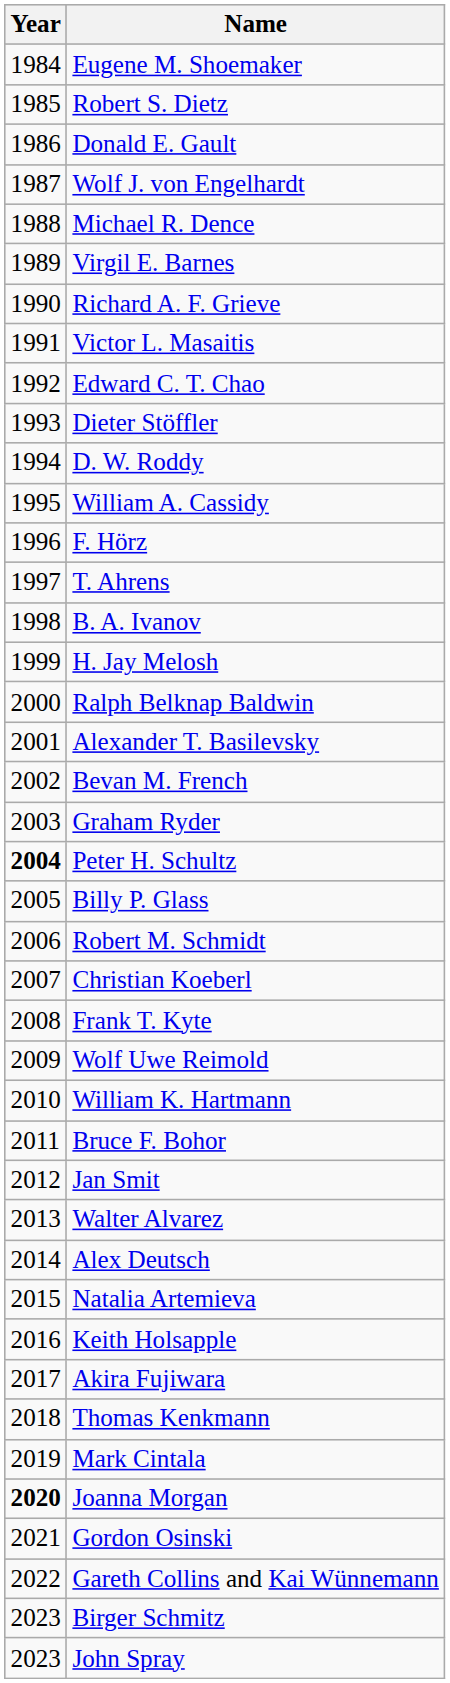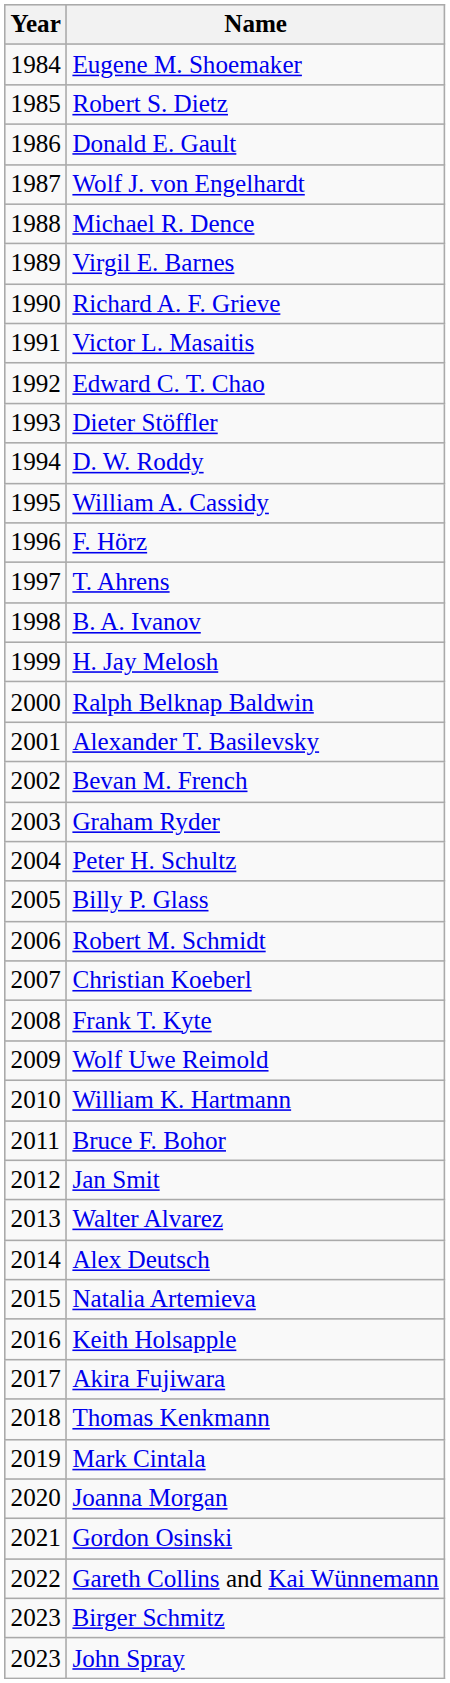(36, 861) bold -> (36, 861) normal
(36, 1498) bold -> (36, 1498) normal
